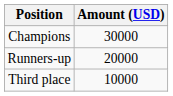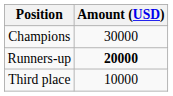(121, 58) normal -> (121, 58) bold
